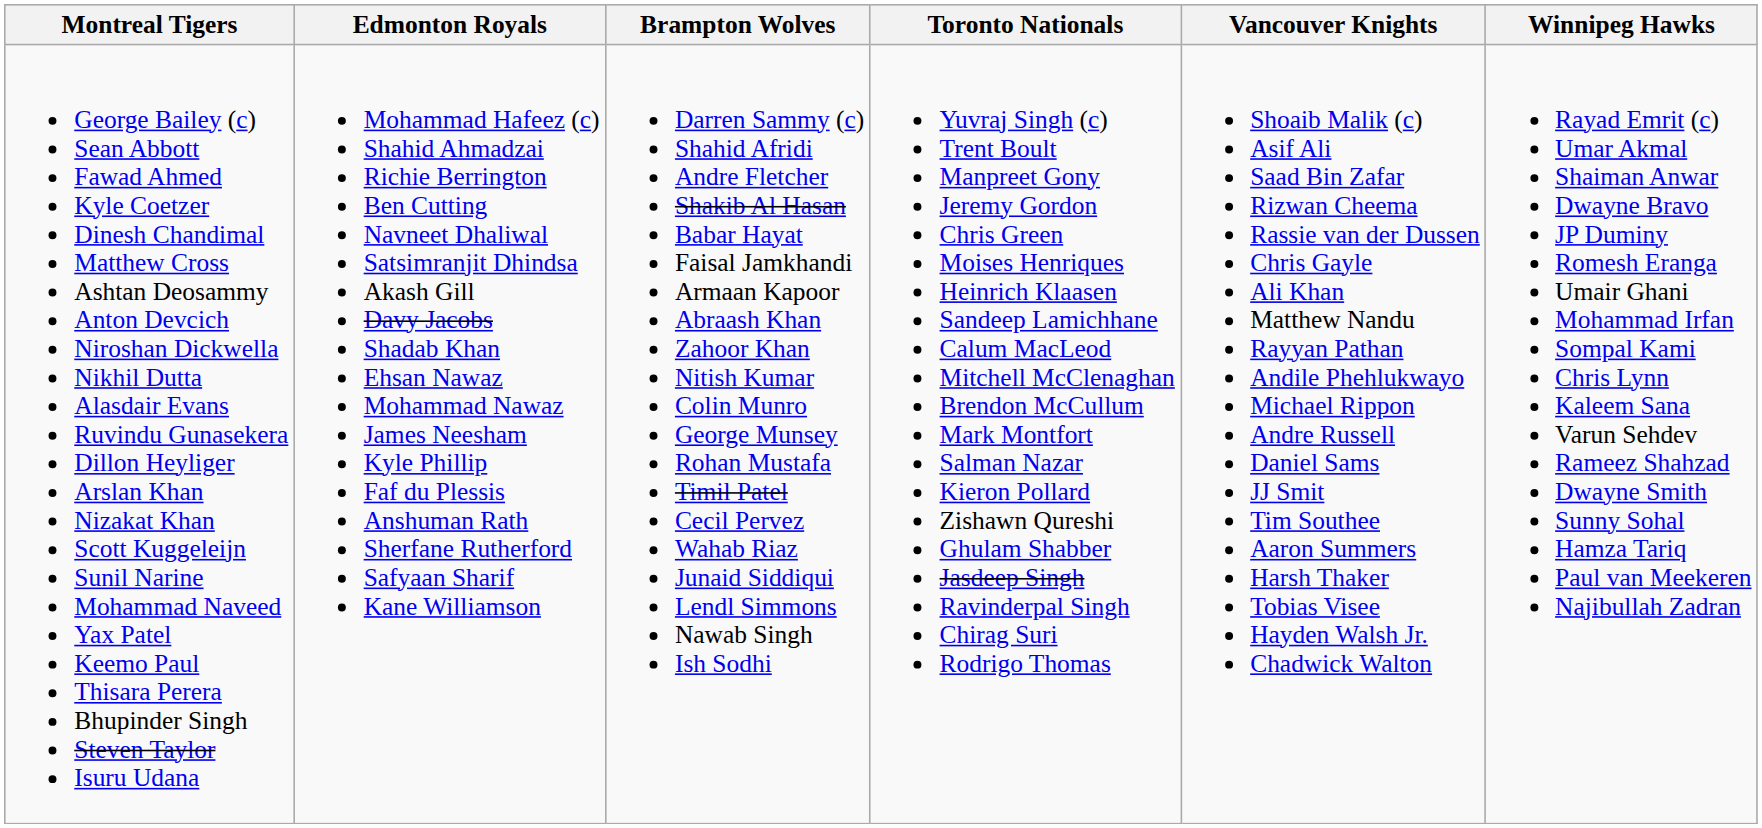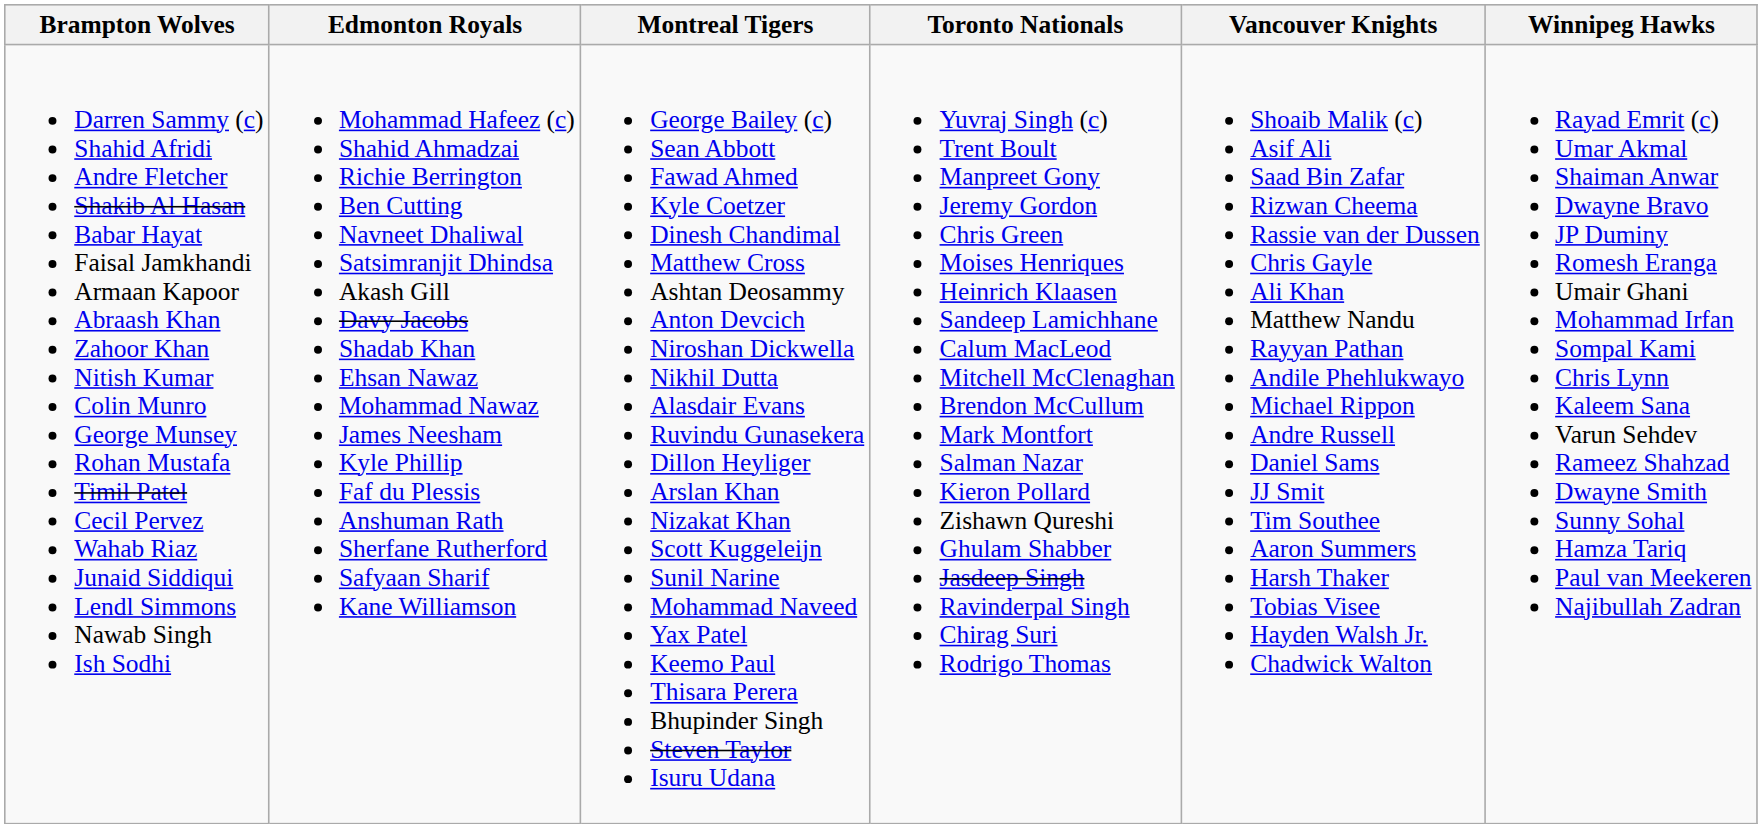columns swapped: (738, 24) <-> (149, 24)
